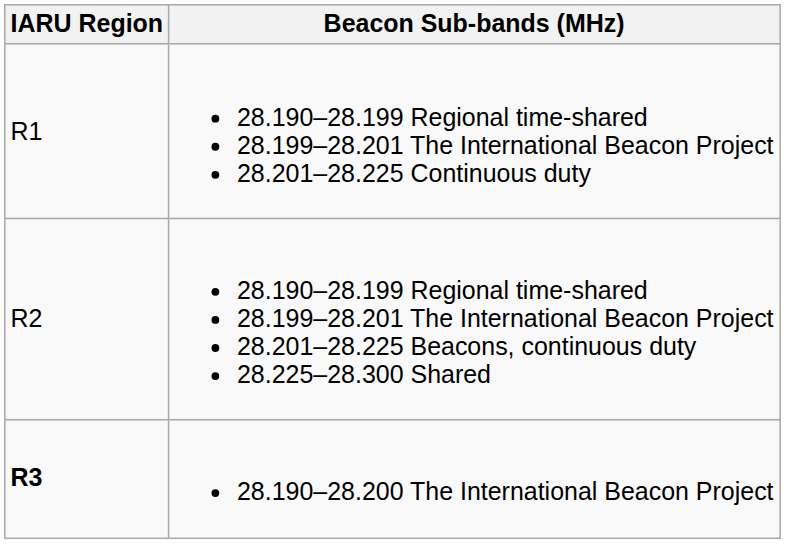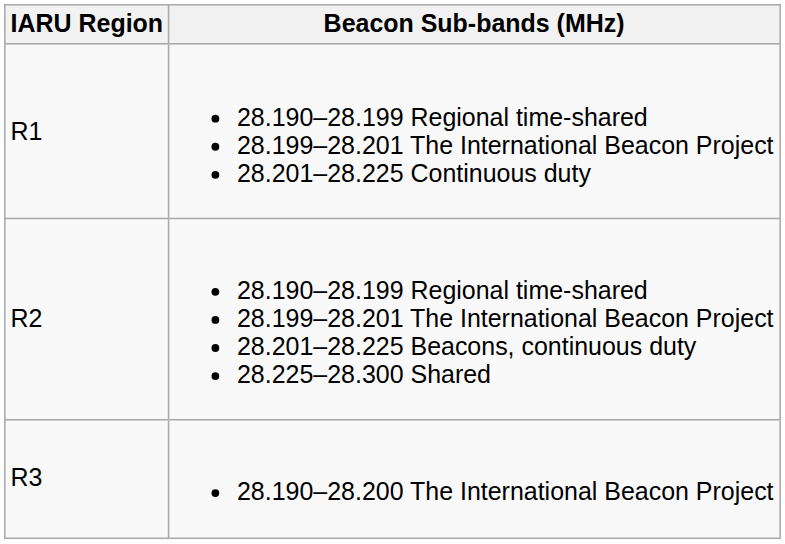(26, 478) bold -> (26, 478) normal
